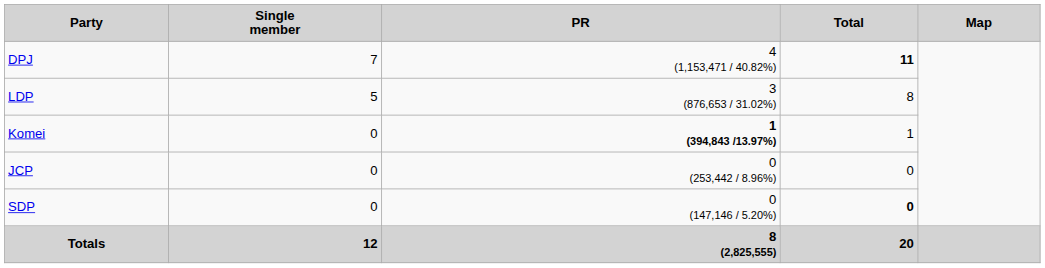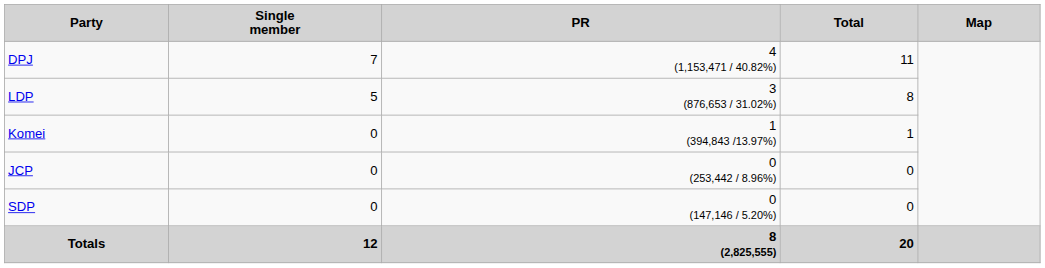(907, 59) bold -> (907, 59) normal
(731, 133) bold -> (731, 133) normal
(910, 207) bold -> (910, 207) normal
